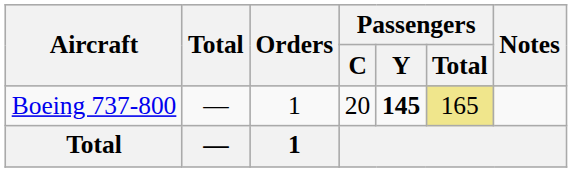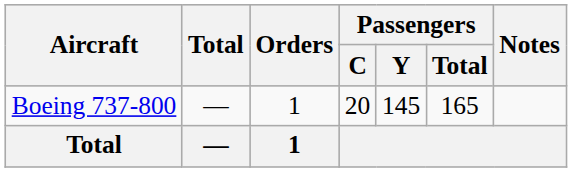(401, 105) bold -> (401, 105) normal
(460, 105) khaki background -> (460, 105) no background
